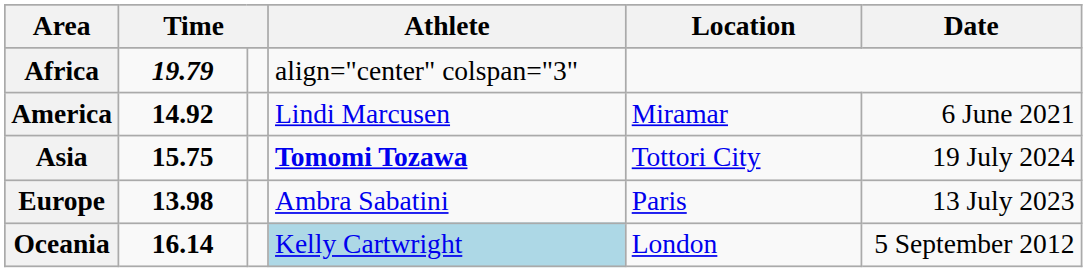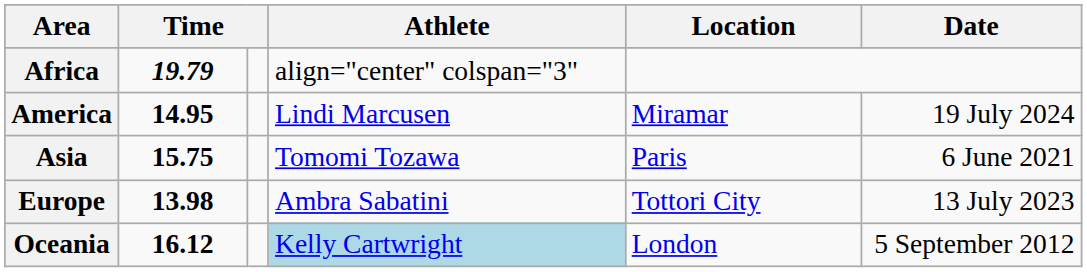(183, 113) 14.92 -> (183, 113) 14.95
(1008, 113) 6 June 2021 -> (1003, 113) 19 July 2024
(371, 157) bold -> (367, 157) normal
(696, 157) Tottori City -> (659, 157) Paris
(1003, 157) 19 July 2024 -> (1008, 157) 6 June 2021
(659, 200) Paris -> (696, 200) Tottori City
(183, 244) 16.14 -> (183, 244) 16.12
